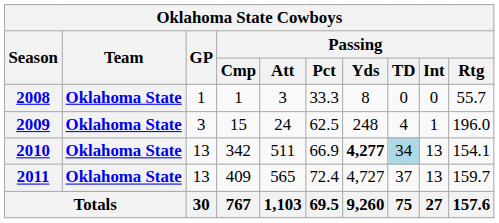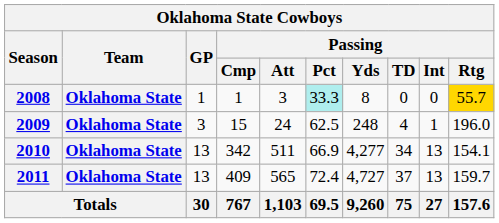(324, 97) no background -> (324, 97) paleturquoise background
(471, 97) no background -> (471, 97) gold background
(365, 151) bold -> (365, 151) normal
(404, 151) lightblue background -> (404, 151) no background
